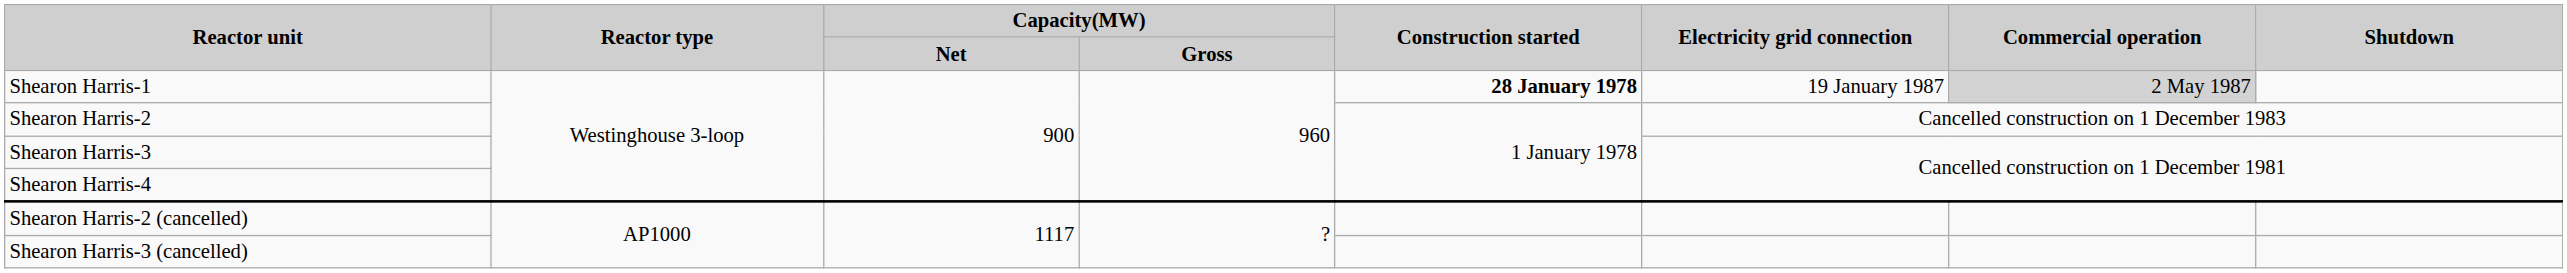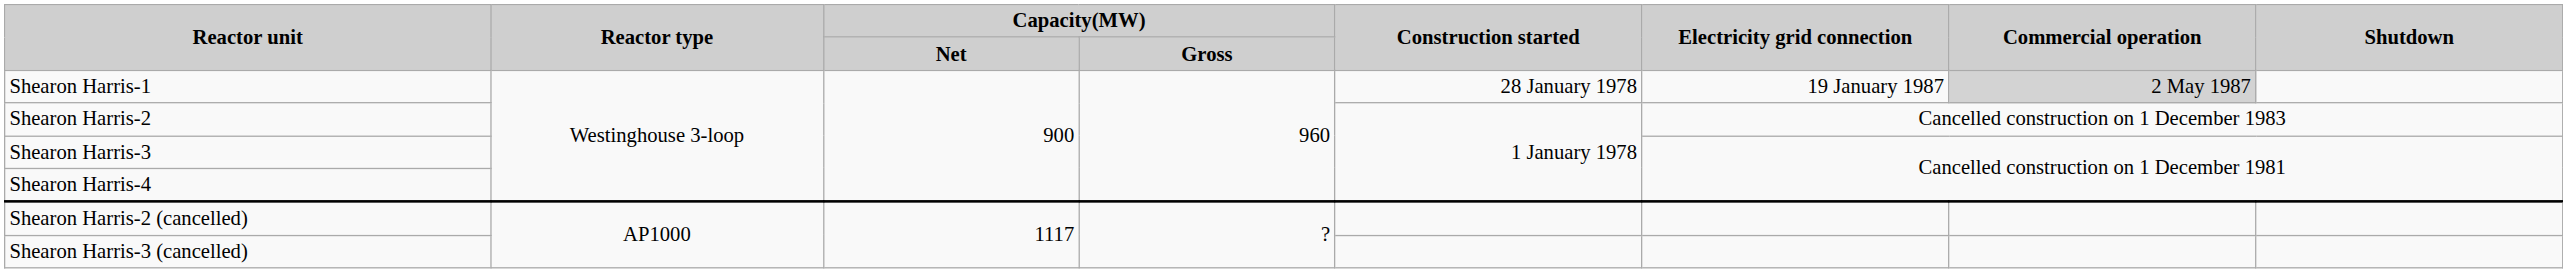(1564, 86) bold -> (1569, 86) normal
